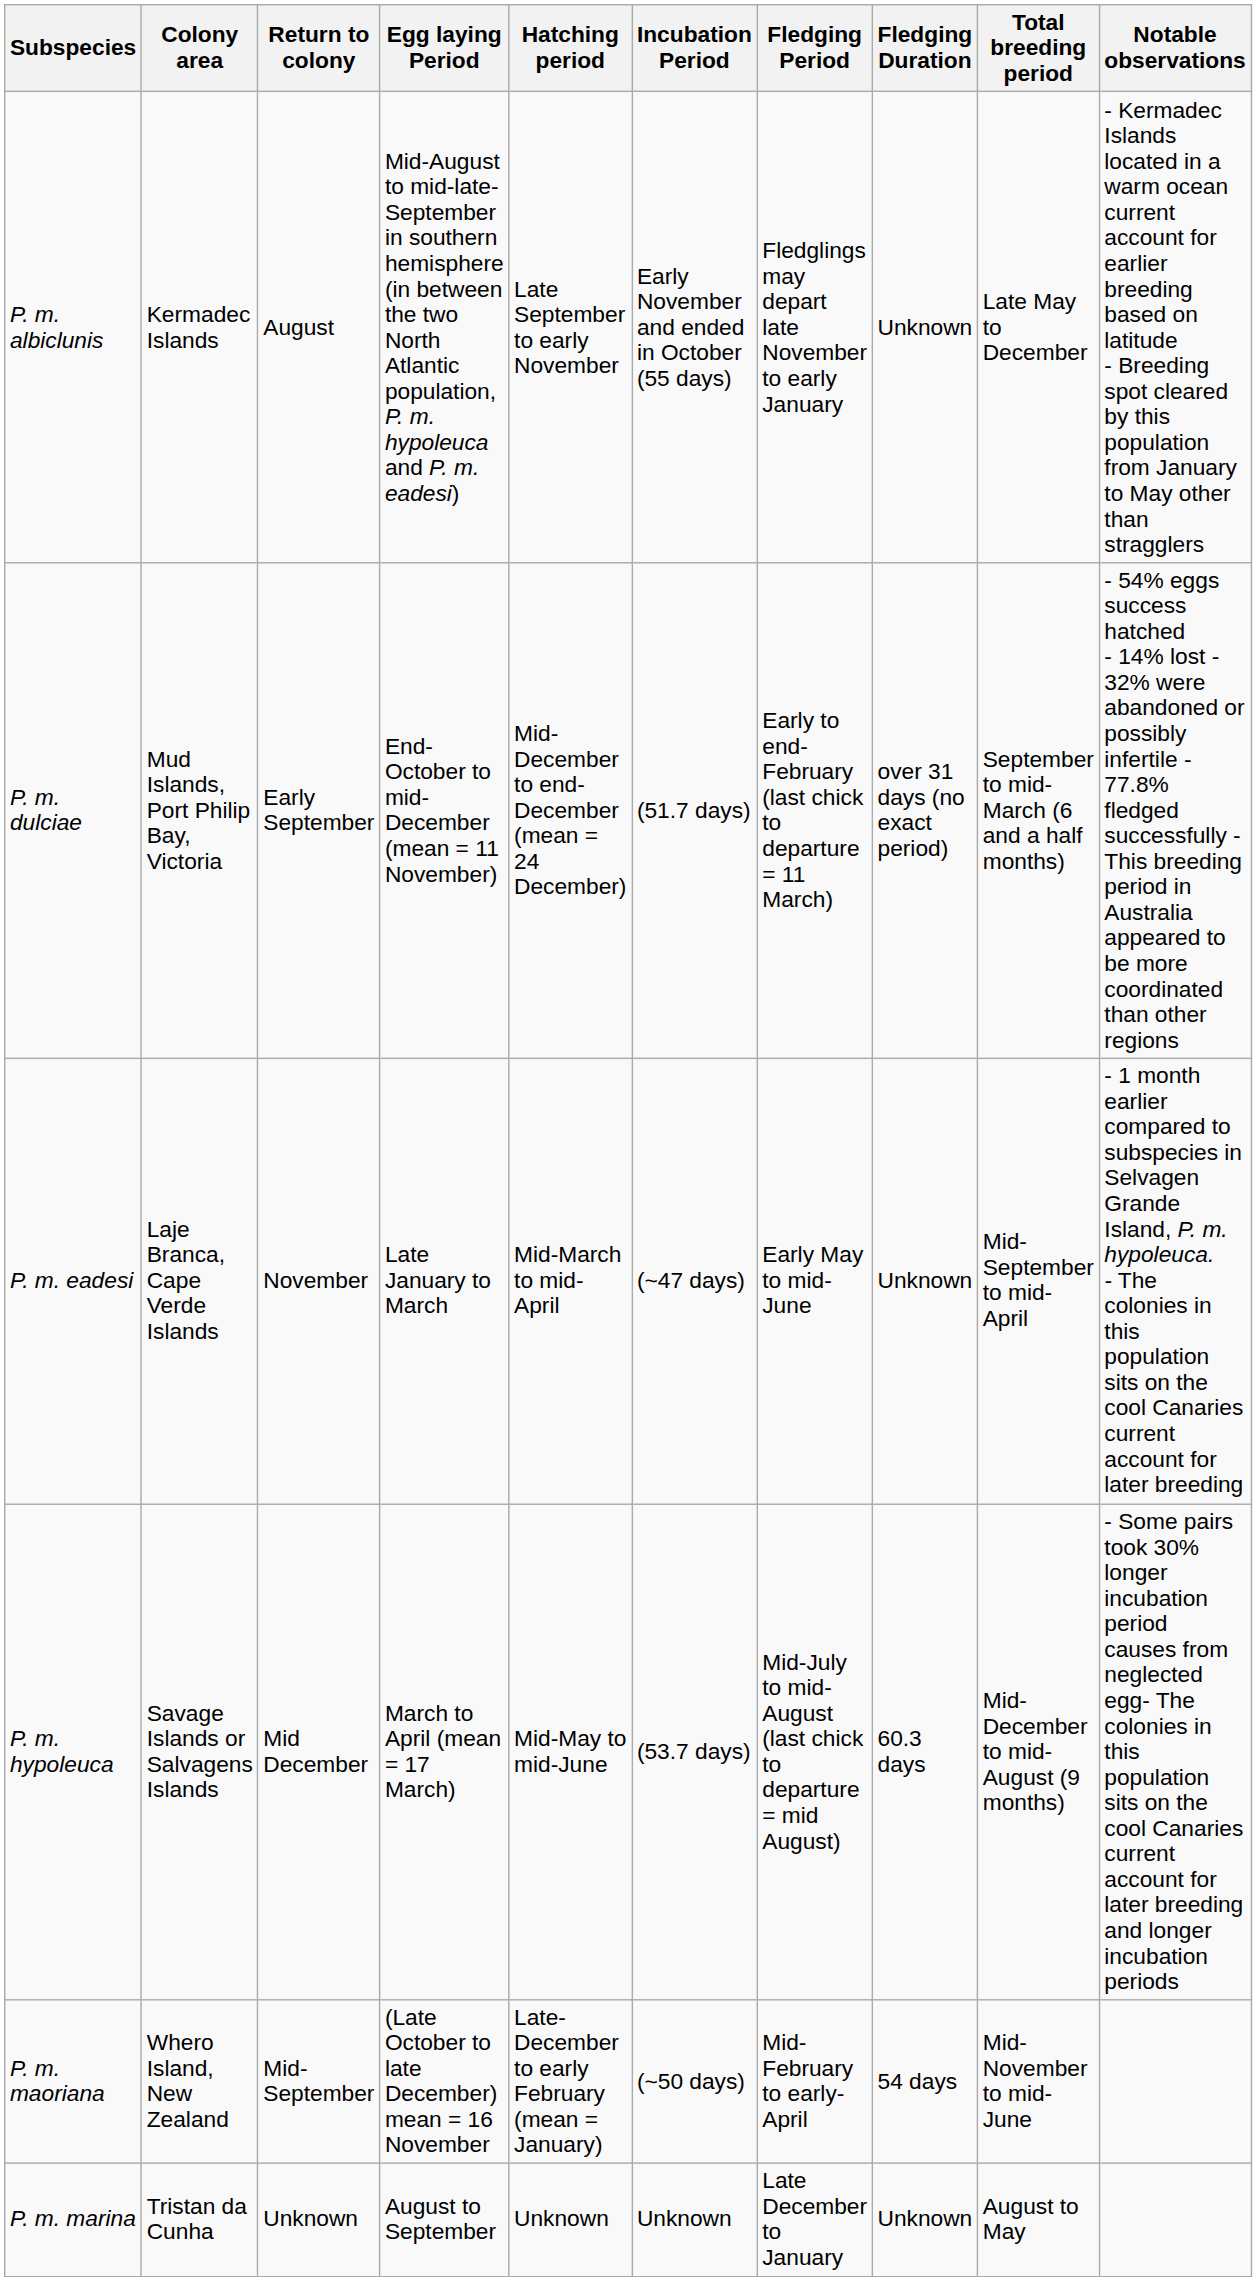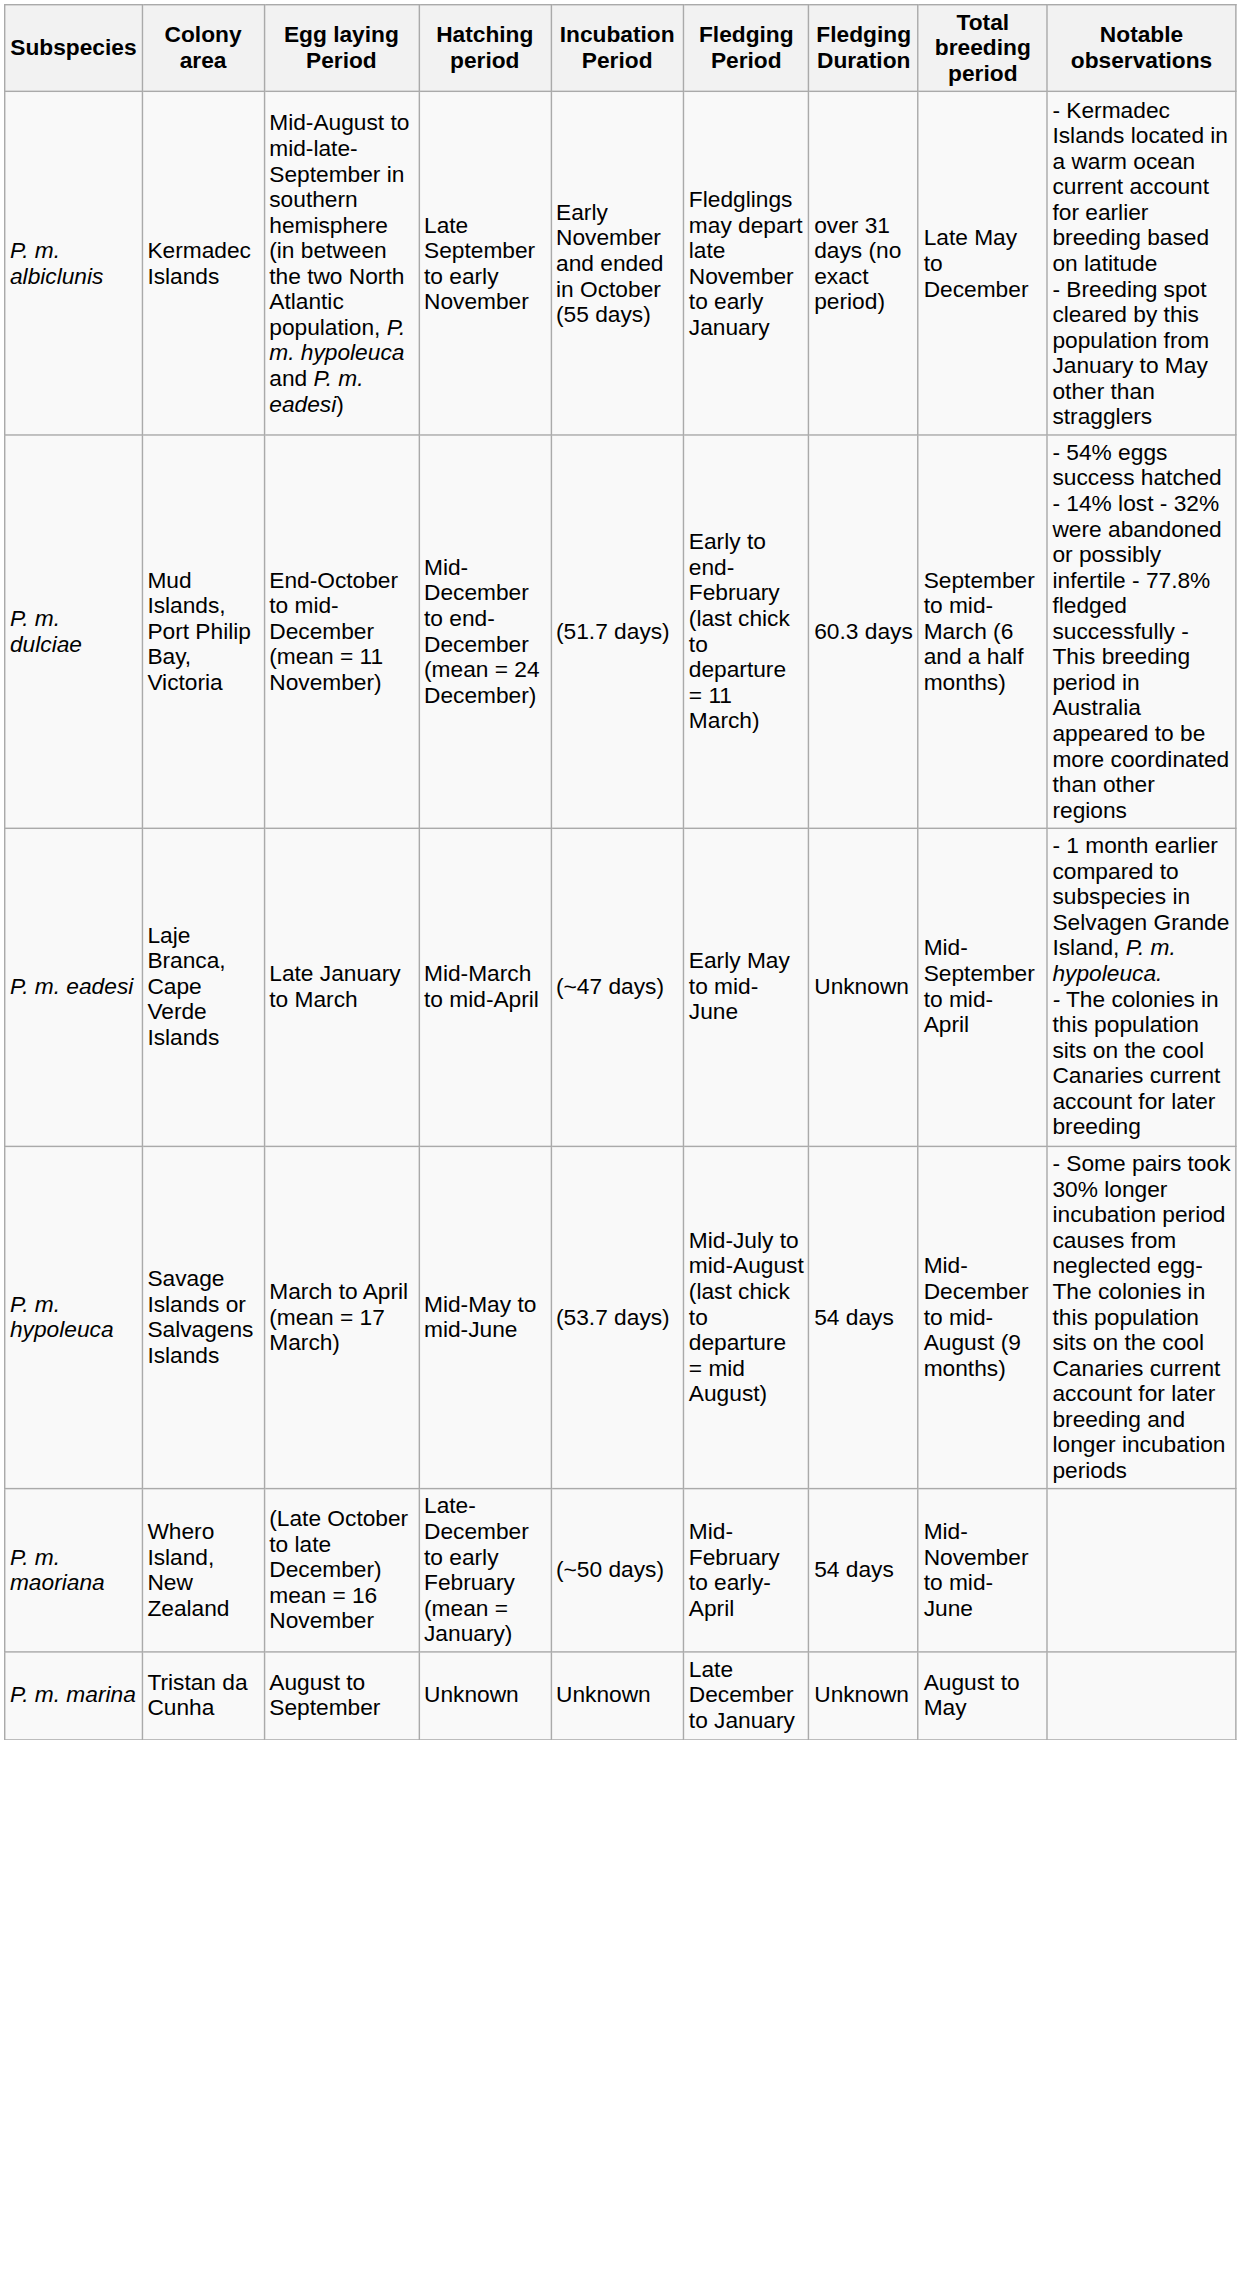- column: (319, 48)
(925, 326) Unknown -> (858, 263) over 31 days (no exact period)
(921, 810) over 31 days (no exact period) -> (863, 631) 60.3 days
(902, 1751) 60.3 days -> (854, 1316) 54 days
